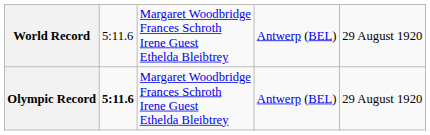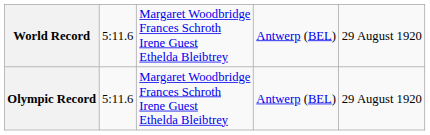(118, 98) bold -> (118, 98) normal
